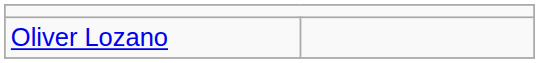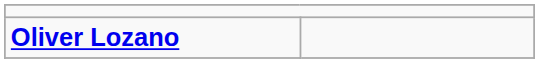(89, 37) normal -> (95, 37) bold
